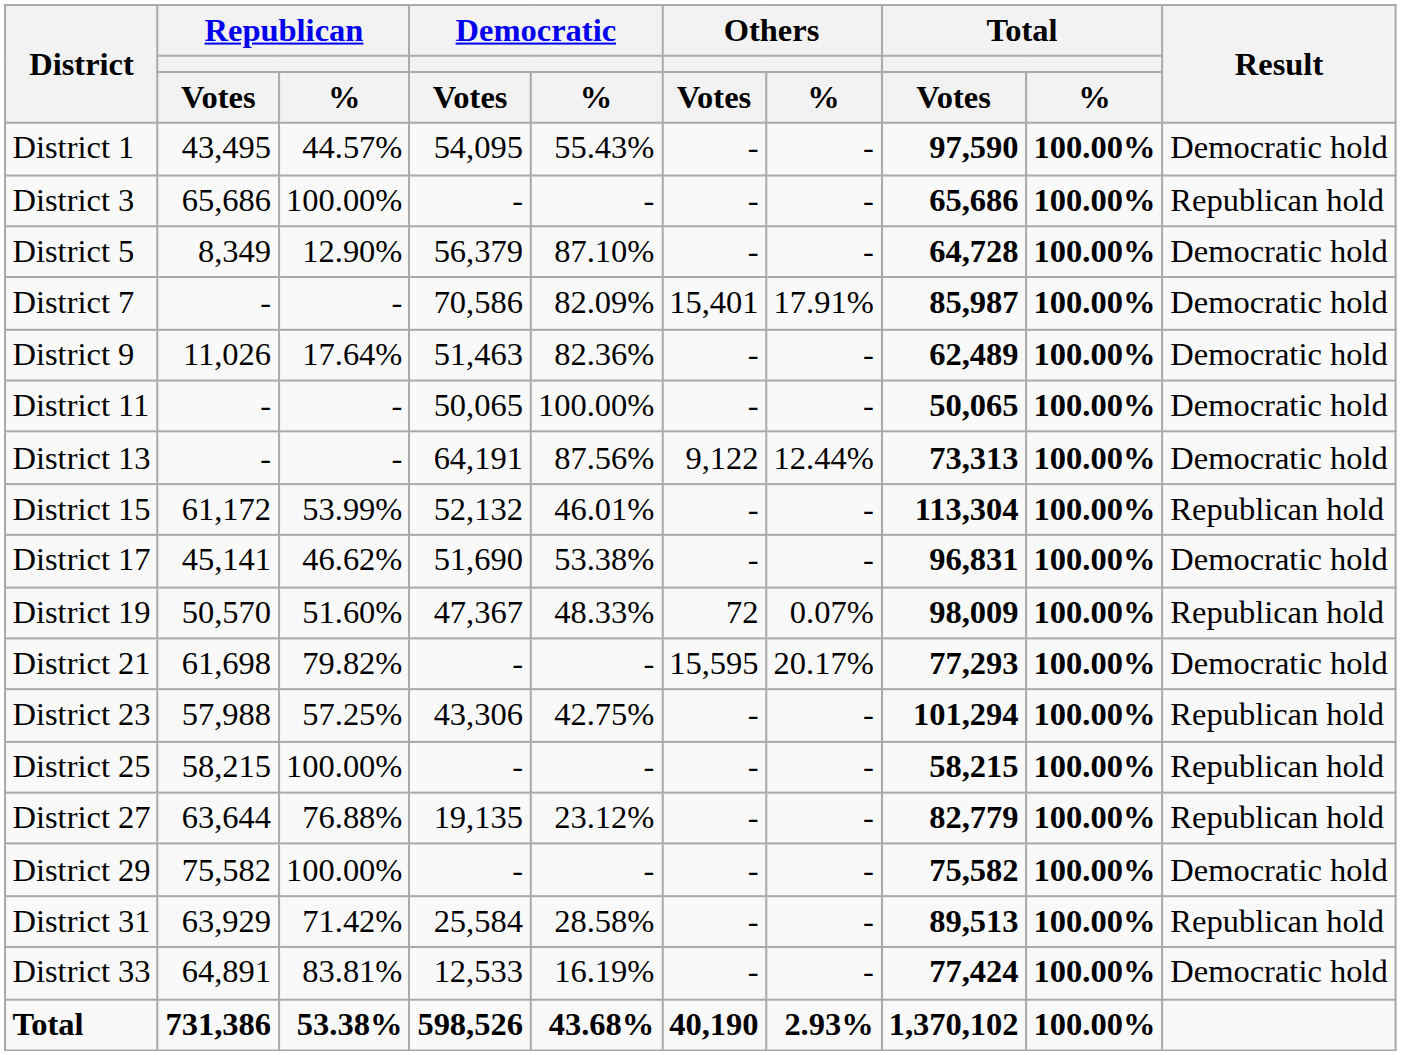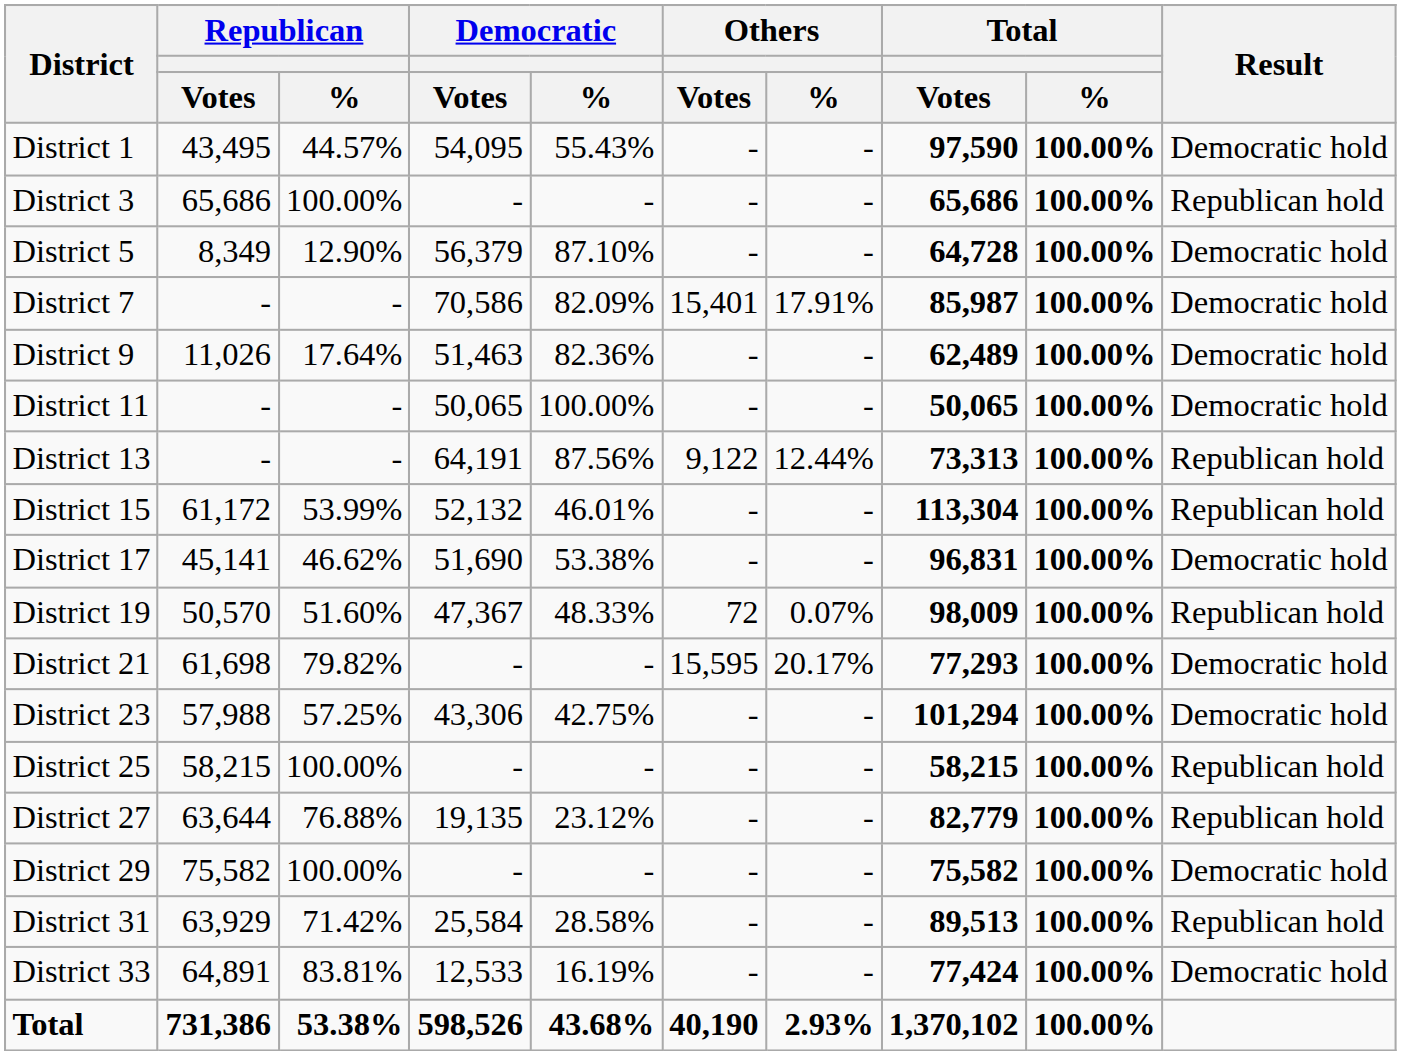(1279, 457) Democratic hold -> (1277, 457) Republican hold
(1277, 714) Republican hold -> (1279, 714) Democratic hold
